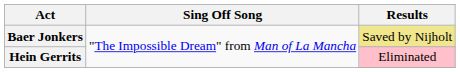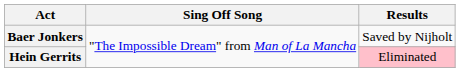(407, 36) khaki background -> (407, 36) no background
